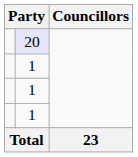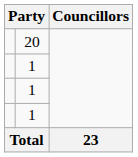(32, 41) lavender background -> (32, 41) no background
